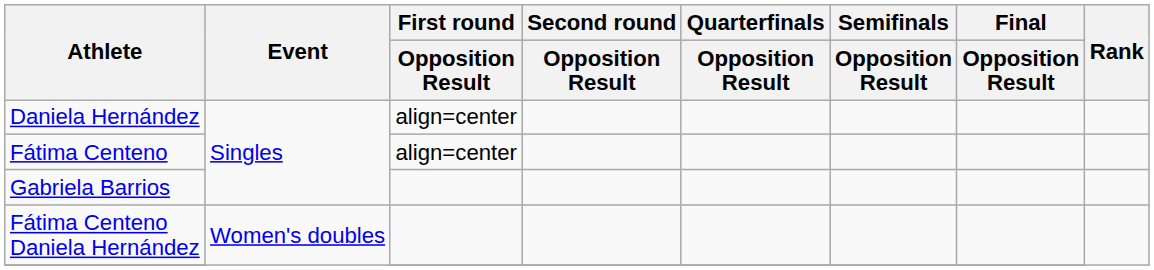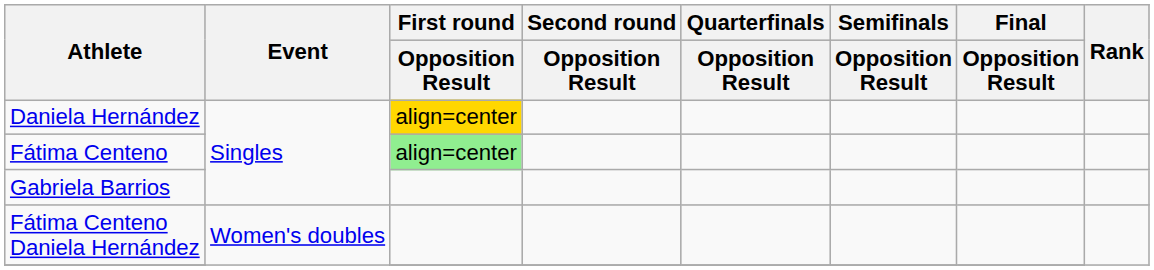(456, 117) no background -> (456, 117) gold background
(456, 152) no background -> (456, 152) lightgreen background
